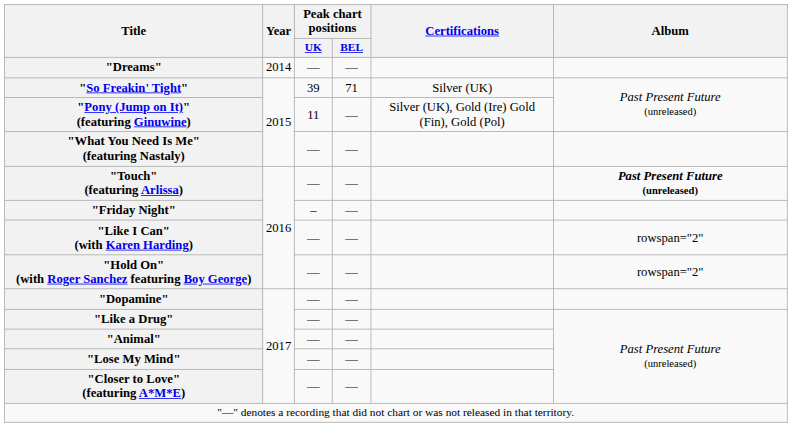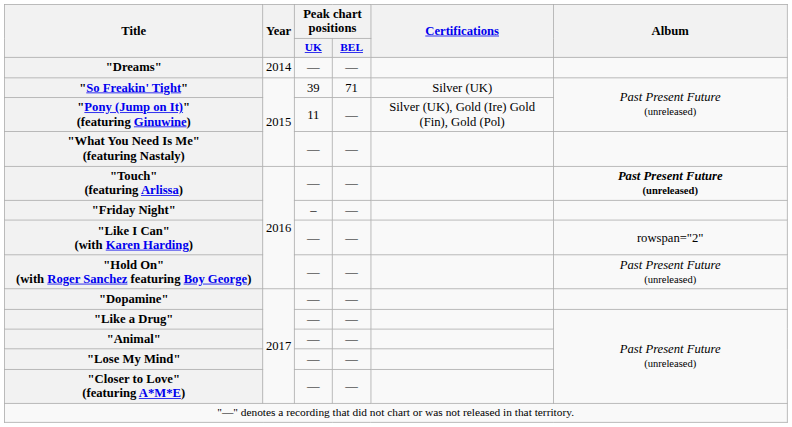(670, 271) rowspan="2" -> (670, 271) Past Present Future (unreleased)
